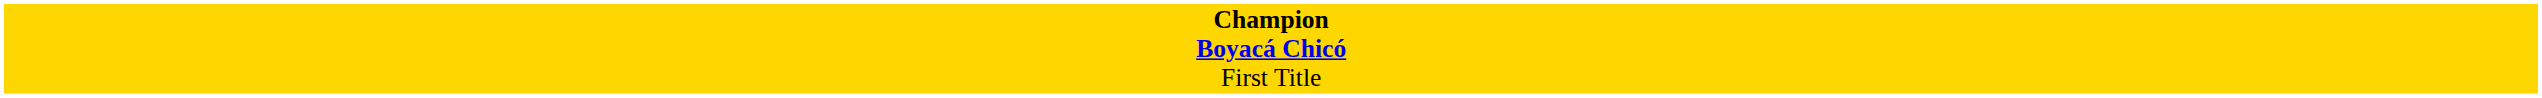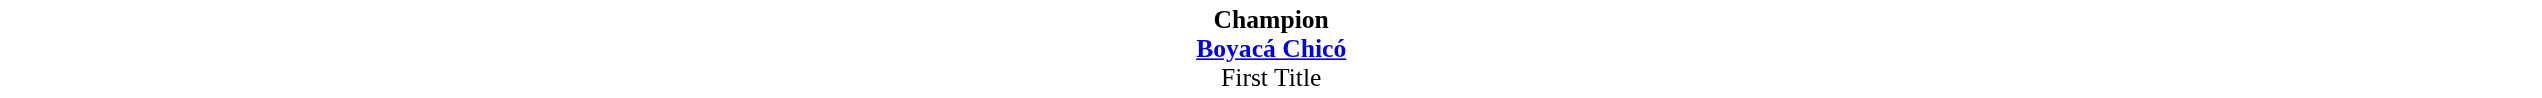(1271, 48) gold background -> (1271, 48) no background
